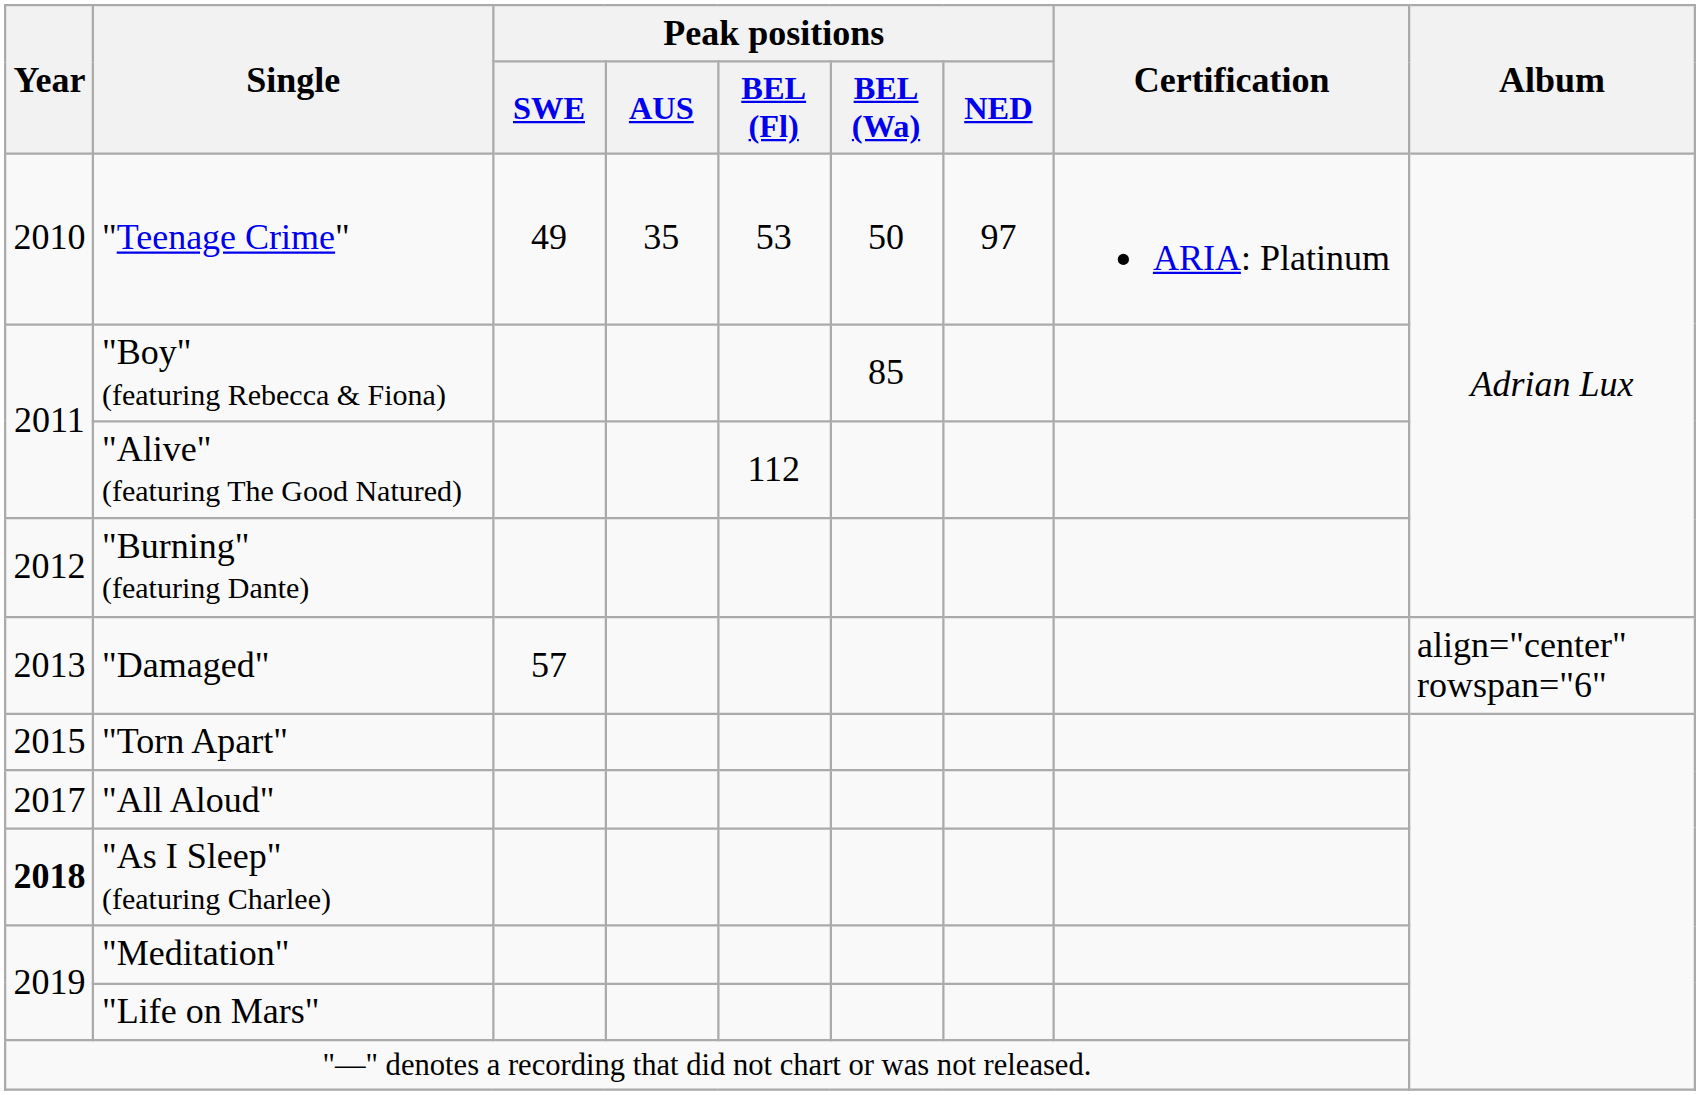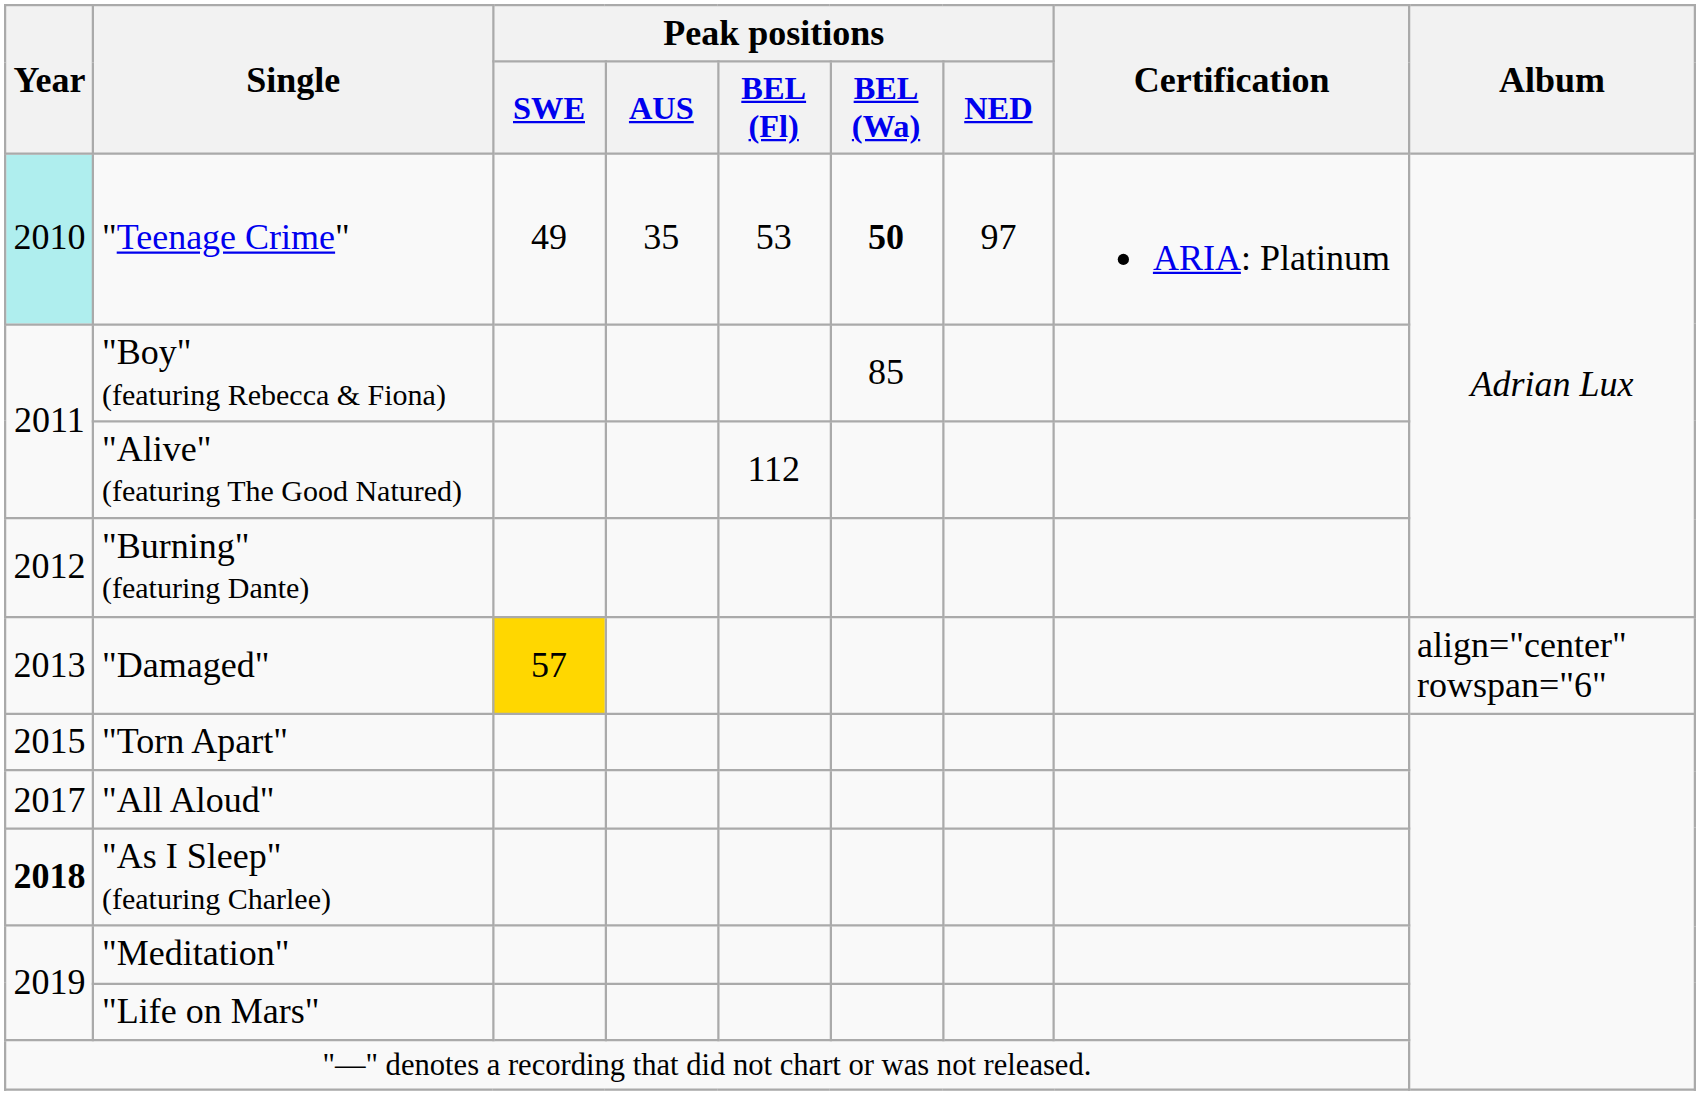(49, 238) no background -> (49, 238) paleturquoise background
(886, 238) normal -> (886, 238) bold
(549, 664) no background -> (549, 664) gold background
